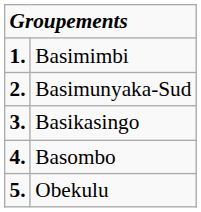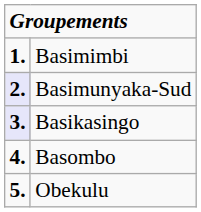(18, 88) no background -> (18, 88) lavender background
(18, 122) no background -> (18, 122) lavender background
